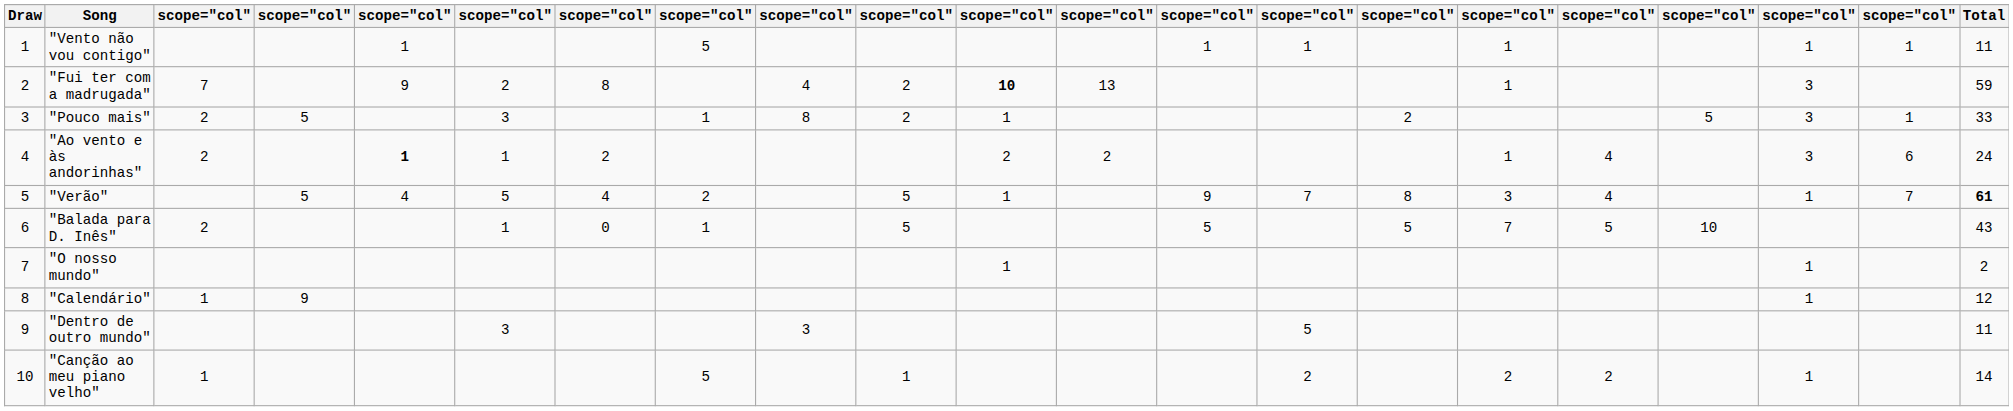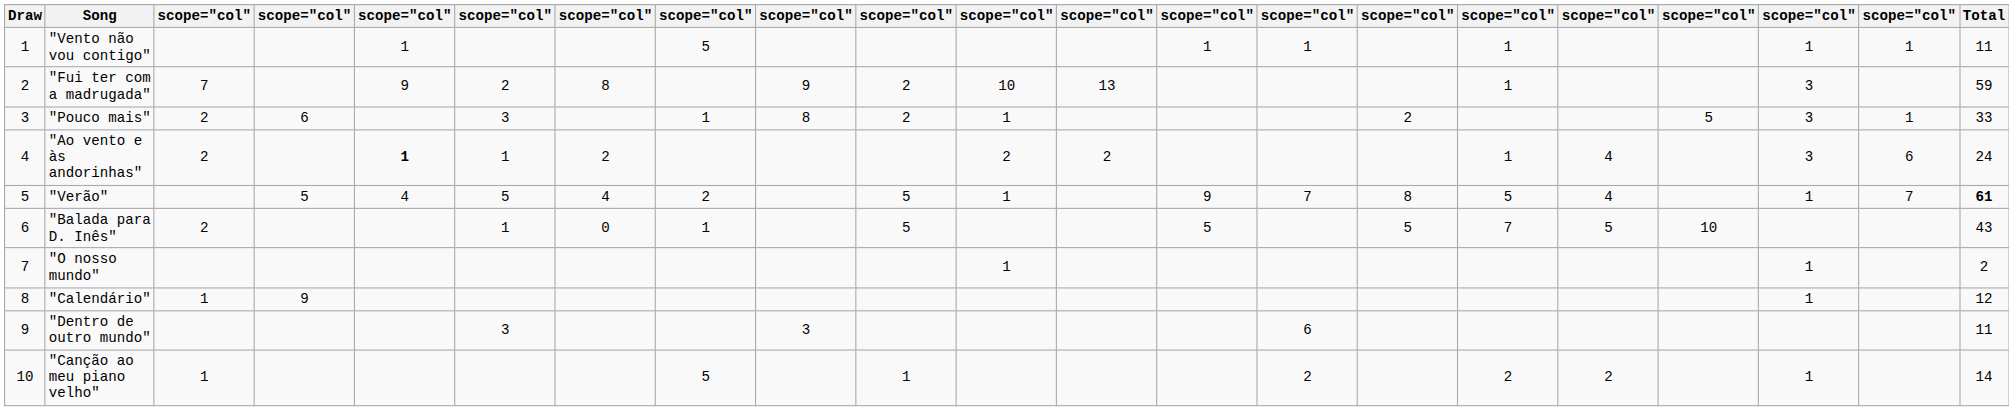(806, 87) 4 -> (806, 87) 9
(1007, 87) bold -> (1007, 87) normal
(305, 118) 5 -> (305, 118) 6
(1508, 197) 3 -> (1508, 197) 5
(1308, 330) 5 -> (1308, 330) 6
